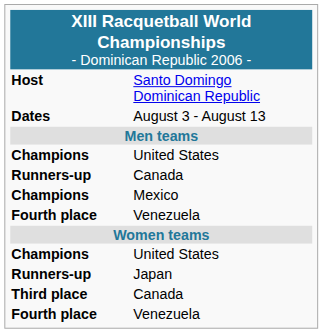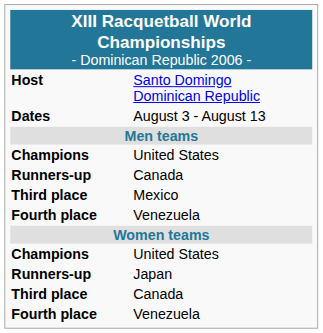(50, 195) Champions -> (49, 195) Third place
